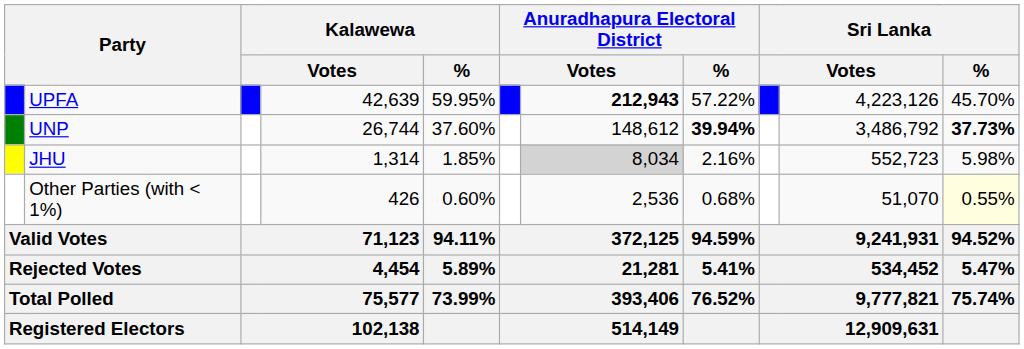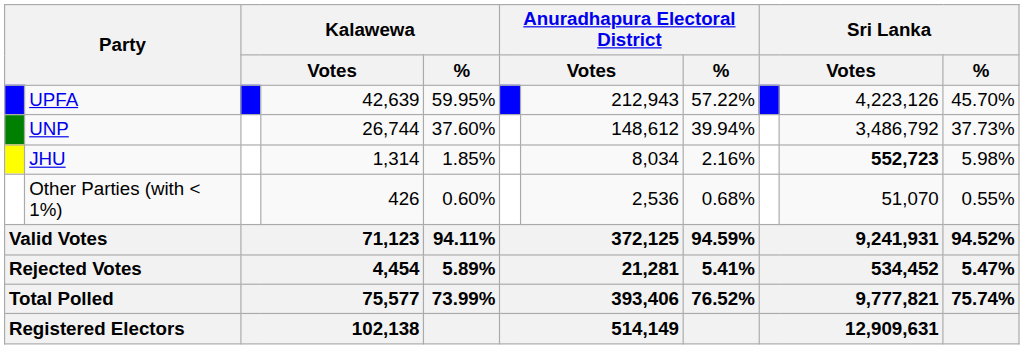(645, 99) bold -> (645, 99) normal
(723, 129) bold -> (723, 129) normal
(983, 129) bold -> (983, 129) normal
(656, 159) lightgrey background -> (656, 159) no background
(905, 159) normal -> (905, 159) bold
(988, 199) lightyellow background -> (988, 199) no background
